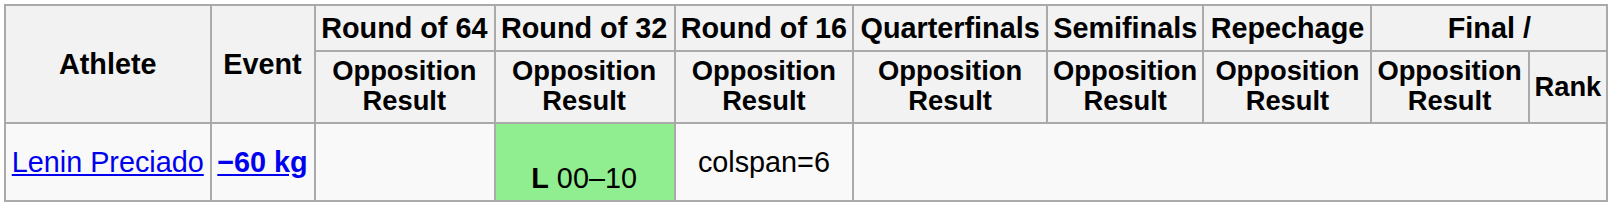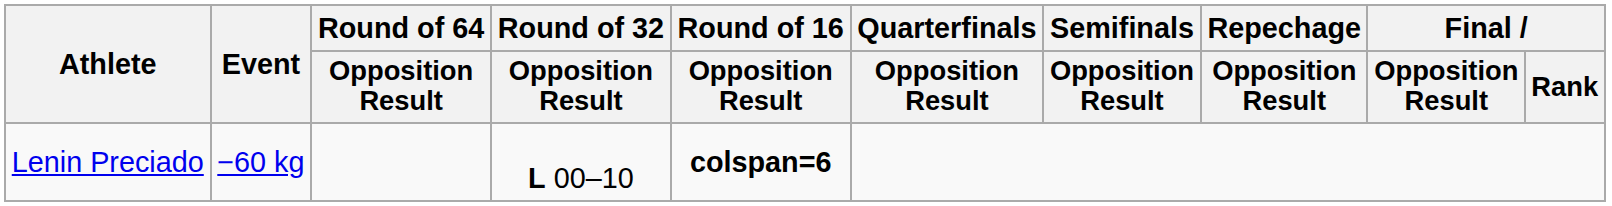(262, 163) bold -> (261, 163) normal
(584, 179) lightgreen background -> (581, 179) no background
(764, 163) normal -> (761, 163) bold
